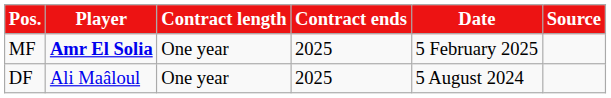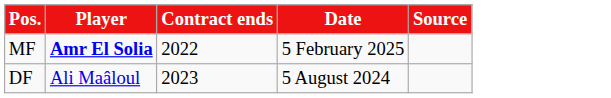- column: (224, 19)
(314, 48) 2025 -> (180, 48) 2022
(314, 78) 2025 -> (180, 78) 2023
